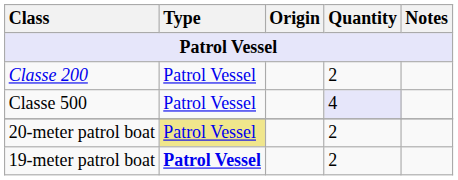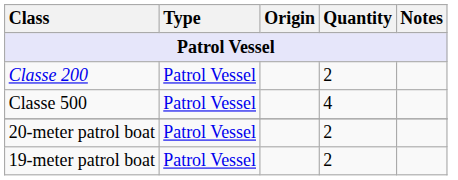(333, 103) lavender background -> (328, 103) no background
(210, 132) khaki background -> (210, 132) no background
(212, 160) bold -> (210, 160) normal
